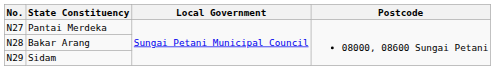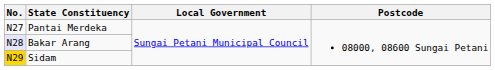(15, 42) no background -> (15, 42) lavender background
(15, 58) no background -> (15, 58) gold background
